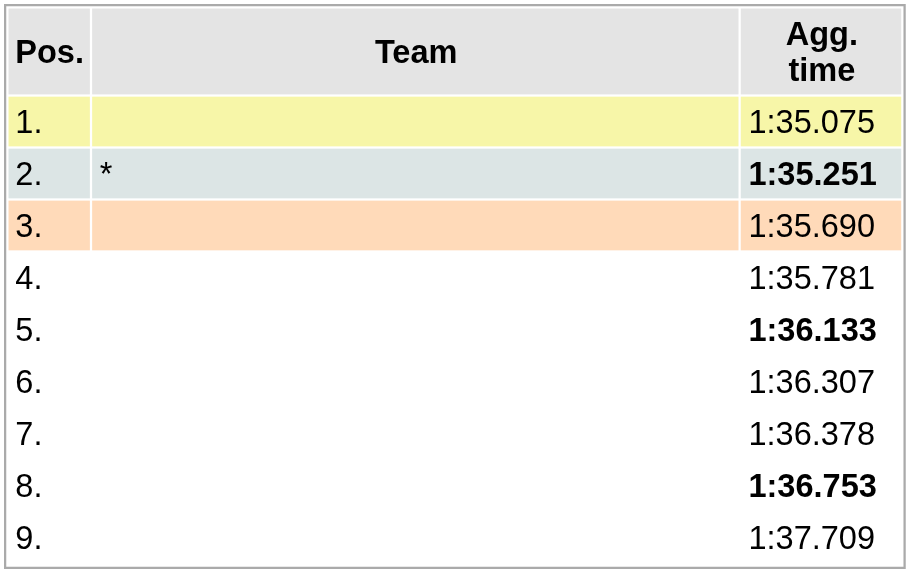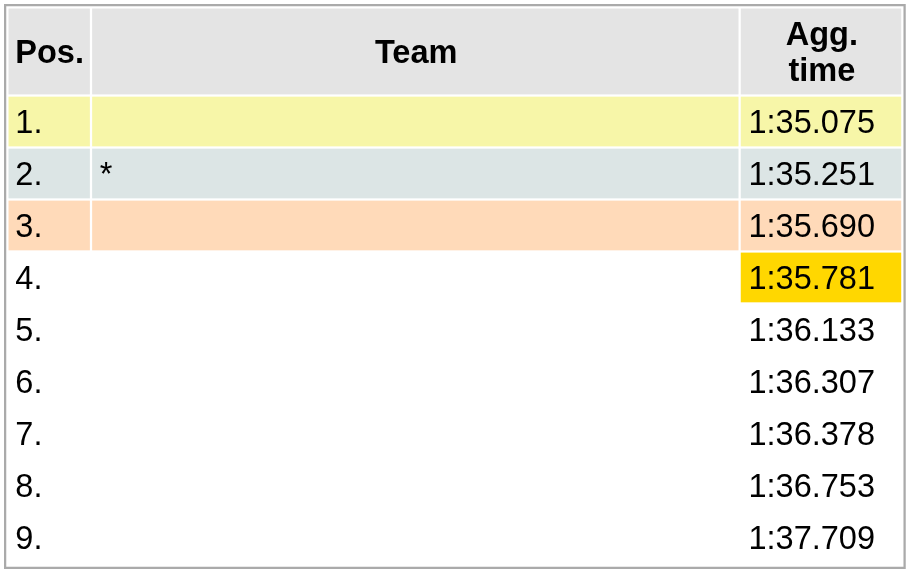(813, 174) bold -> (812, 174) normal
(812, 277) no background -> (812, 277) gold background
(813, 329) bold -> (812, 329) normal
(813, 485) bold -> (812, 485) normal
